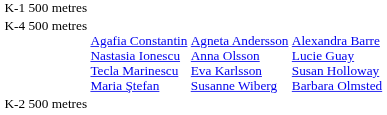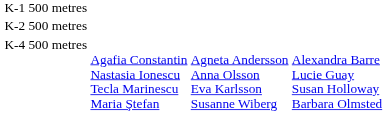rows swapped: (46, 104) <-> (46, 26)
